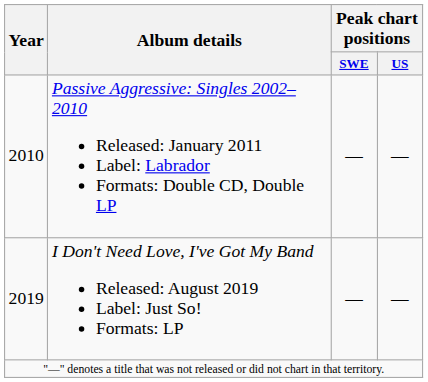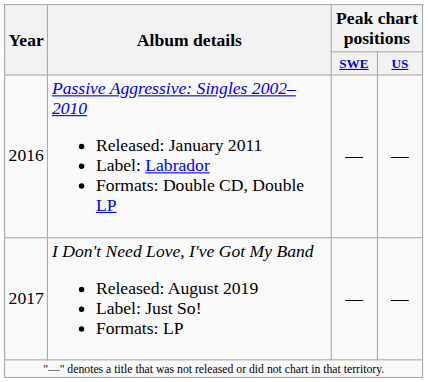(26, 156) 2010 -> (26, 156) 2016
(26, 298) 2019 -> (26, 298) 2017
